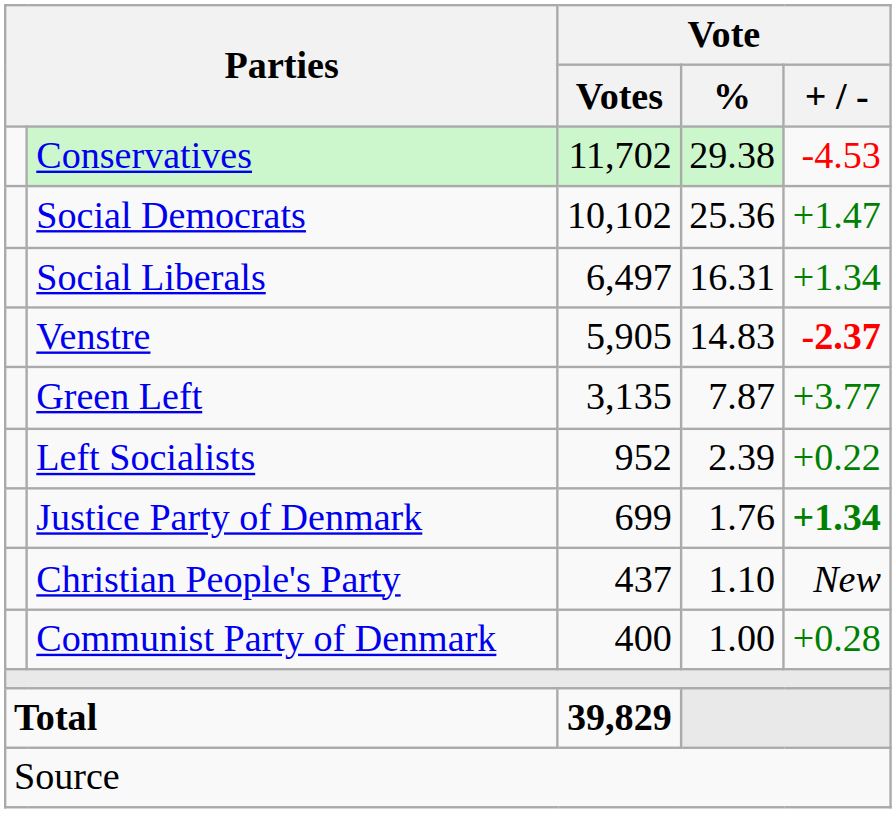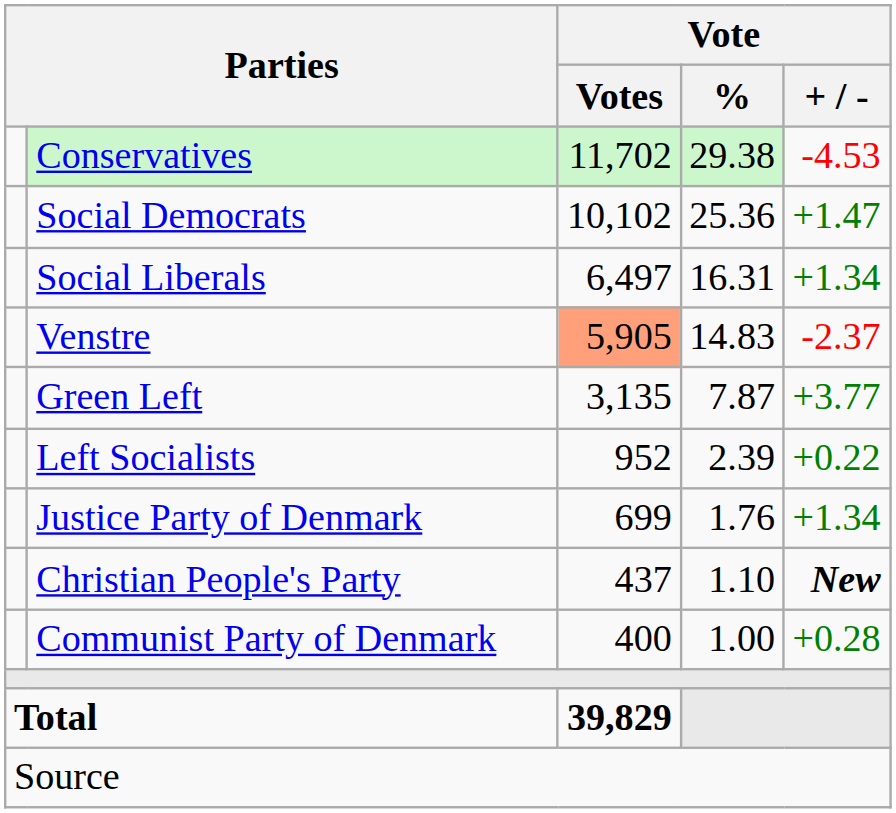(629, 336) no background -> (629, 336) lightsalmon background
(841, 336) bold -> (841, 336) normal
(837, 517) bold -> (837, 517) normal
(847, 578) normal -> (846, 578) bold
